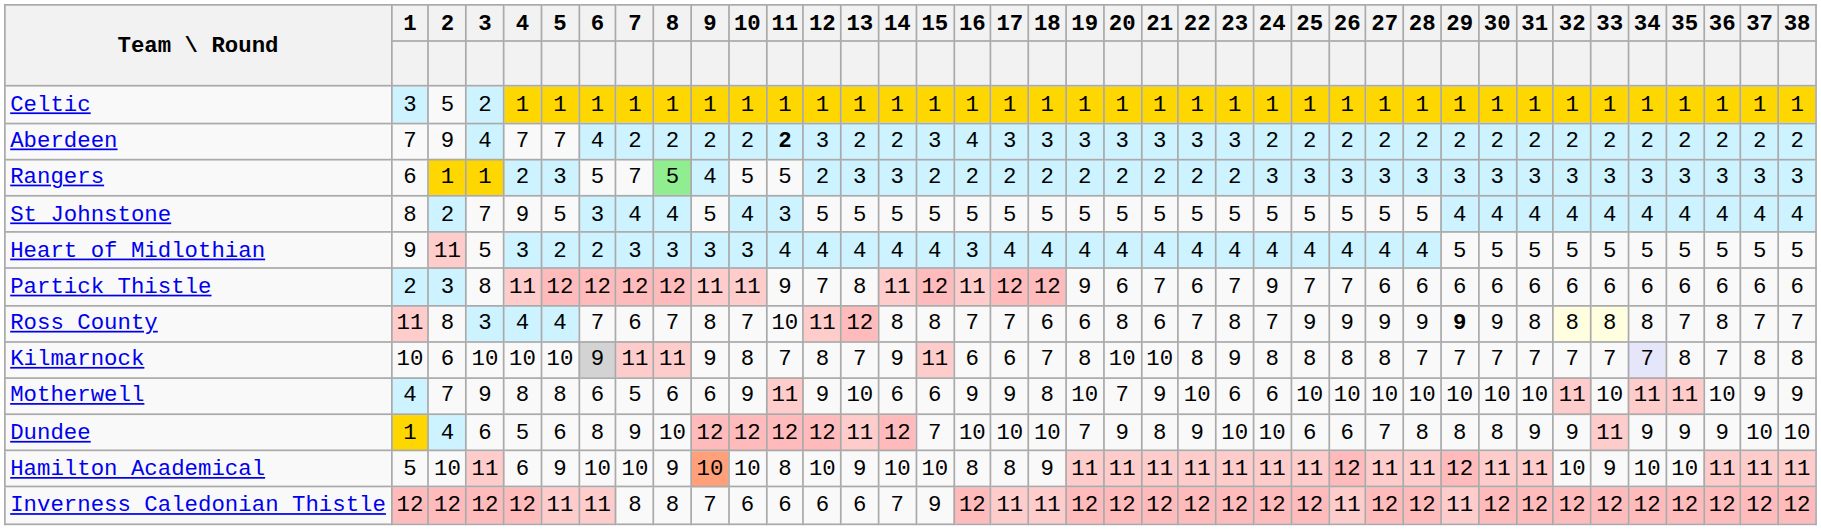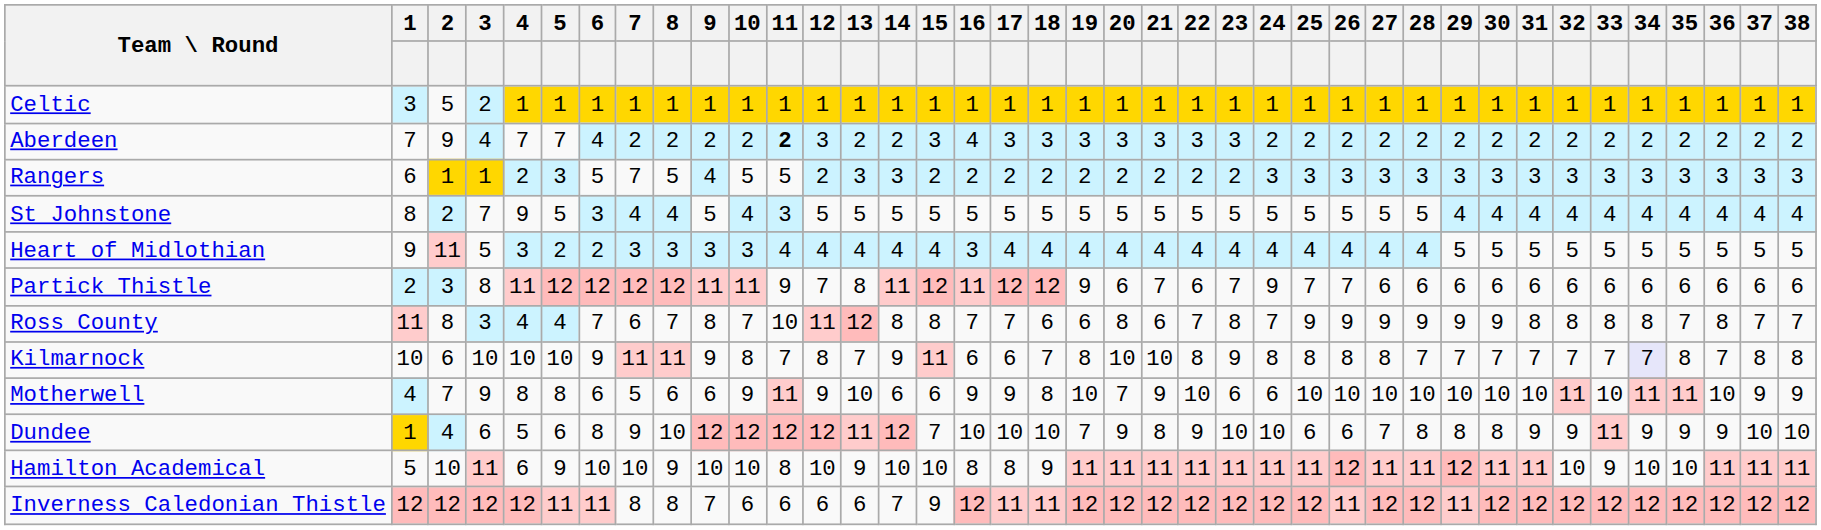(672, 177) lightgreen background -> (672, 177) no background
(1460, 323) bold -> (1460, 323) normal
(1572, 323) lightyellow background -> (1572, 323) no background
(1610, 323) lightyellow background -> (1610, 323) no background
(597, 360) lightgrey background -> (597, 360) no background
(710, 469) lightsalmon background -> (710, 469) no background
